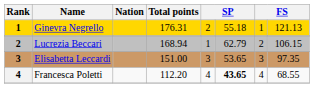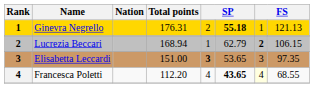(235, 28) normal -> (235, 28) bold
(261, 43) normal -> (261, 43) bold
(208, 59) normal -> (208, 59) bold
(261, 75) no background -> (261, 75) lightyellow background
